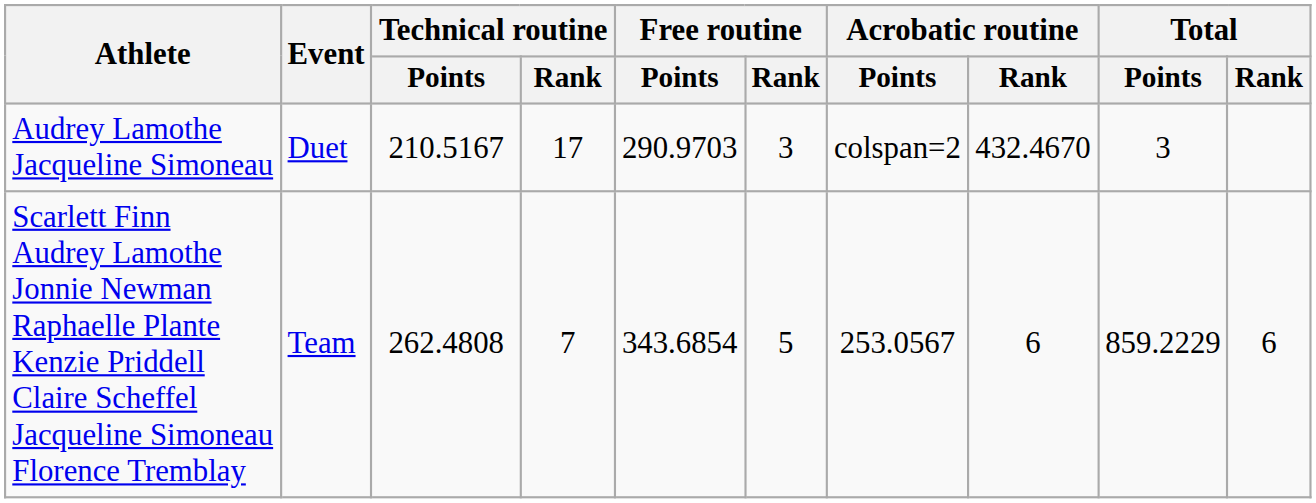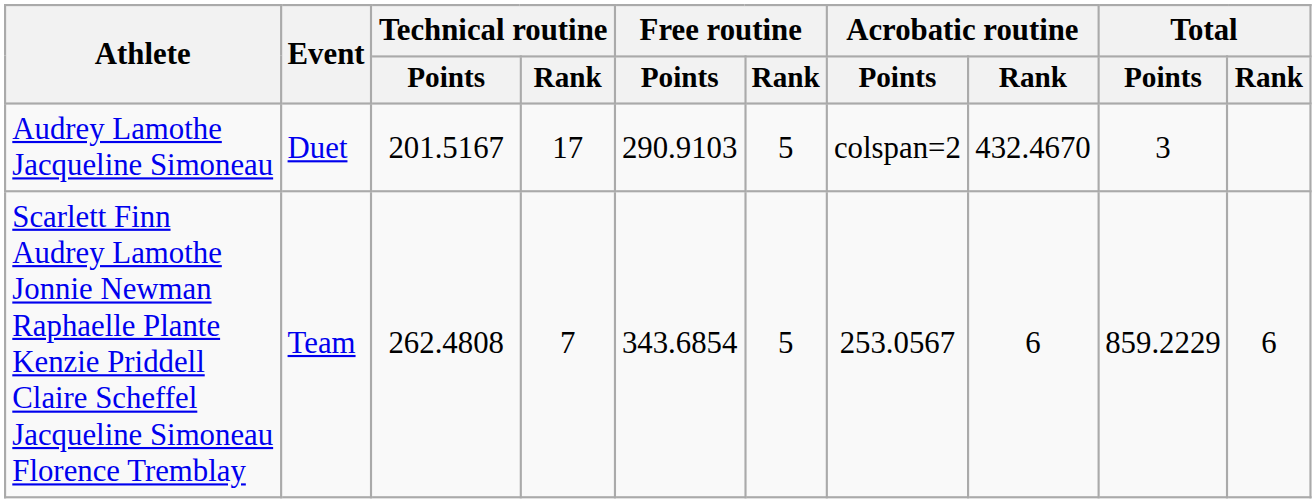(446, 147) 210.5167 -> (446, 147) 201.5167
(680, 147) 290.9703 -> (680, 147) 290.9103
(786, 147) 3 -> (786, 147) 5
